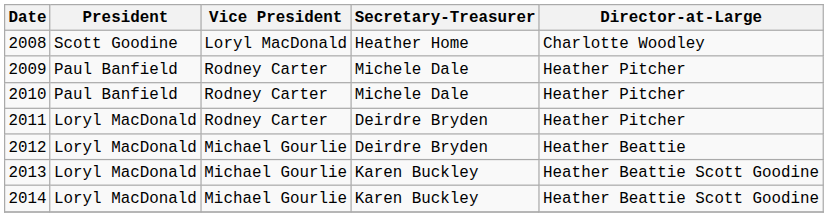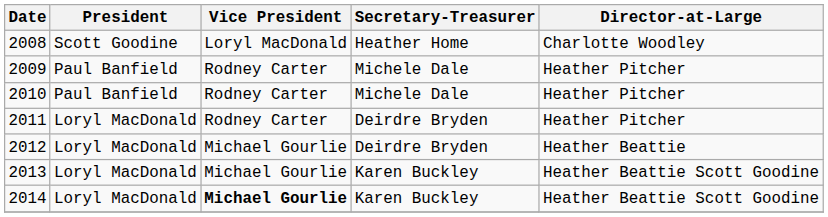(276, 198) normal -> (276, 198) bold
